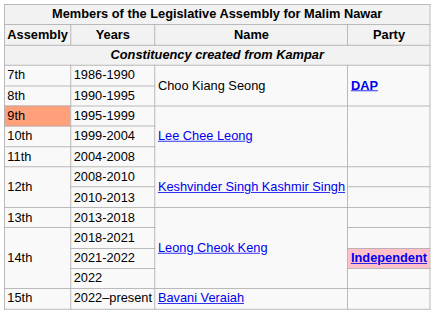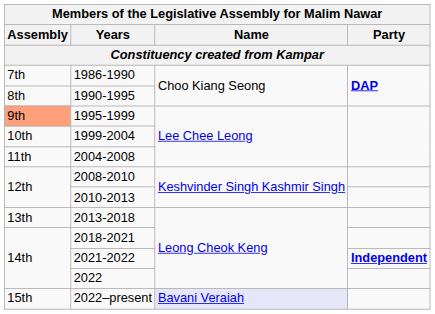(389, 258) pink background -> (389, 258) no background
(201, 298) no background -> (201, 298) lavender background
